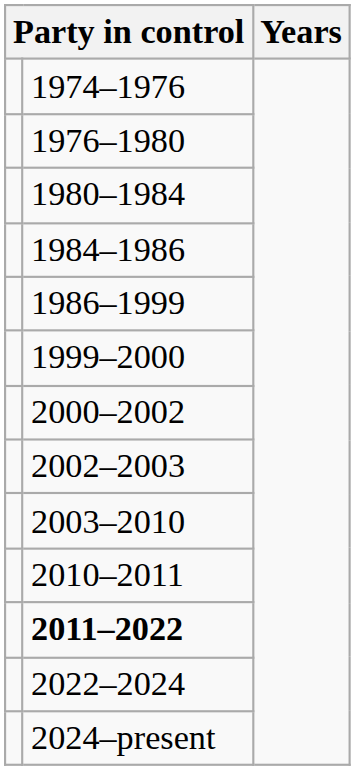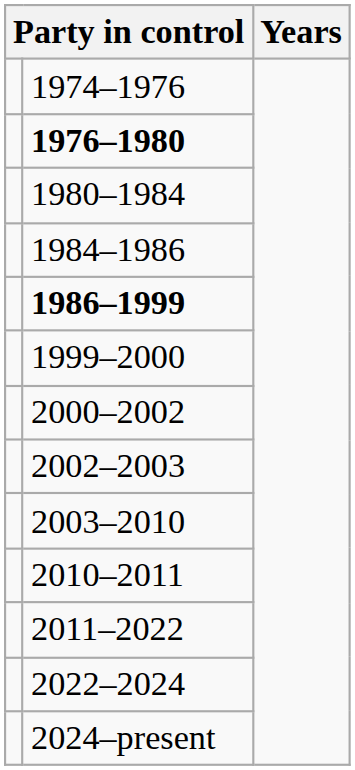(108, 140) normal -> (108, 140) bold
(108, 303) normal -> (108, 303) bold
(107, 628) bold -> (107, 628) normal
